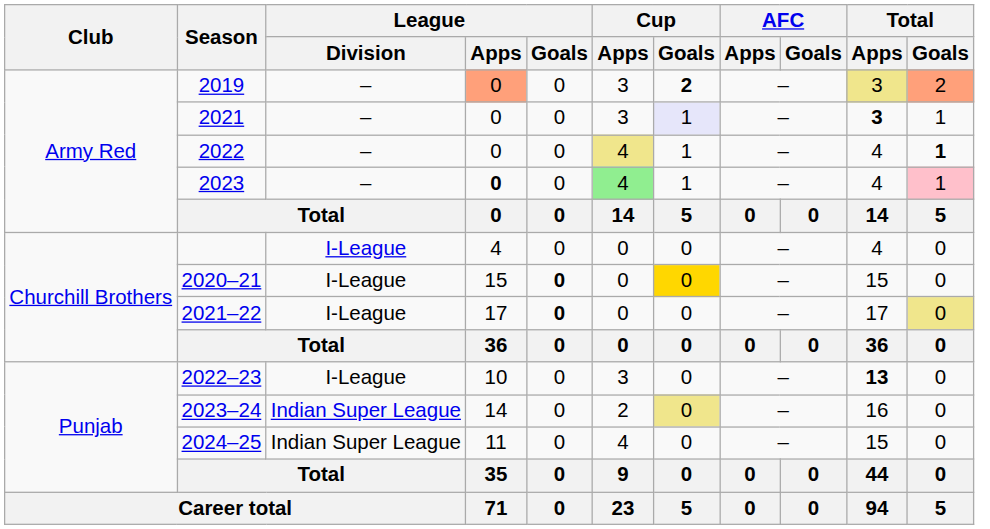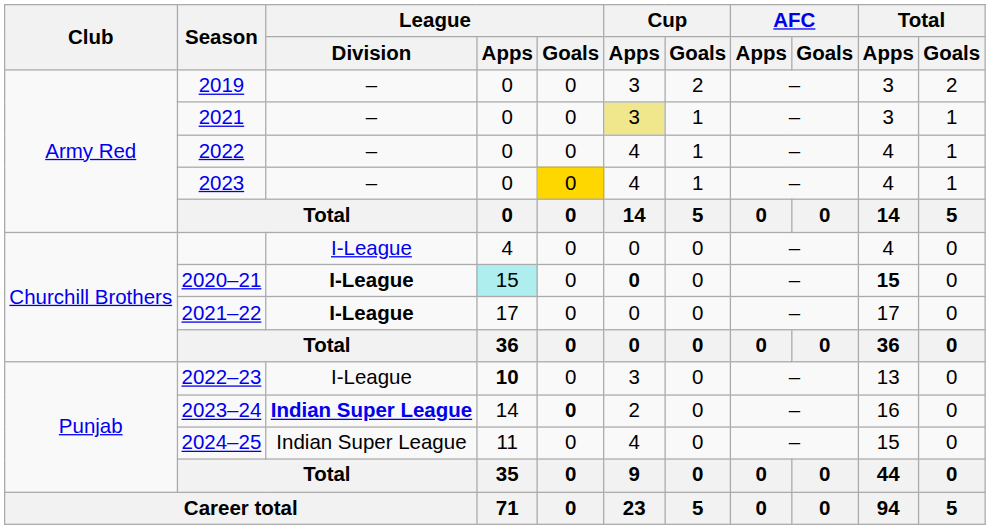(496, 85) lightsalmon background -> (507, 85) no background
(686, 85) bold -> (698, 85) normal
(877, 85) khaki background -> (888, 85) no background
(940, 85) lightsalmon background -> (952, 85) no background
(623, 118) no background -> (634, 118) khaki background
(686, 118) lavender background -> (698, 118) no background
(877, 118) bold -> (888, 118) normal
(623, 150) khaki background -> (634, 150) no background
(940, 150) bold -> (952, 150) normal
(496, 183) bold -> (507, 183) normal
(559, 183) no background -> (571, 183) gold background
(623, 183) lightgreen background -> (634, 183) no background
(940, 183) pink background -> (952, 183) no background
(366, 280) normal -> (371, 280) bold
(496, 280) no background -> (507, 280) paleturquoise background
(559, 280) bold -> (571, 280) normal
(623, 280) normal -> (634, 280) bold
(686, 280) gold background -> (698, 280) no background
(877, 280) normal -> (888, 280) bold
(366, 313) normal -> (371, 313) bold
(559, 313) bold -> (571, 313) normal
(940, 313) khaki background -> (952, 313) no background
(496, 378) normal -> (507, 378) bold
(877, 378) bold -> (888, 378) normal
(366, 410) normal -> (371, 410) bold
(559, 410) normal -> (571, 410) bold
(686, 410) khaki background -> (698, 410) no background
